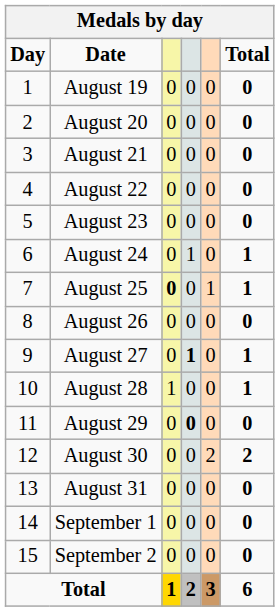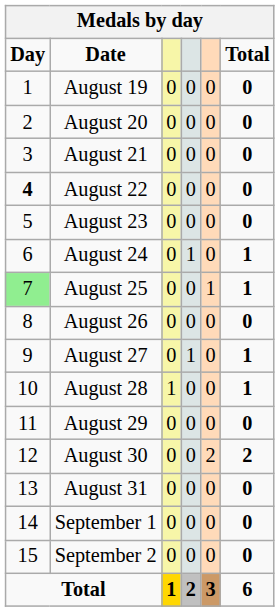(28, 188) normal -> (28, 188) bold
(28, 288) no background -> (28, 288) lightgreen background
(171, 288) bold -> (171, 288) normal
(191, 355) bold -> (191, 355) normal
(191, 422) bold -> (191, 422) normal
